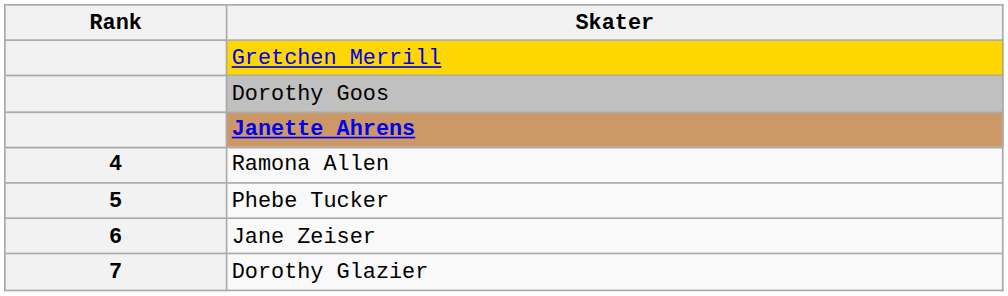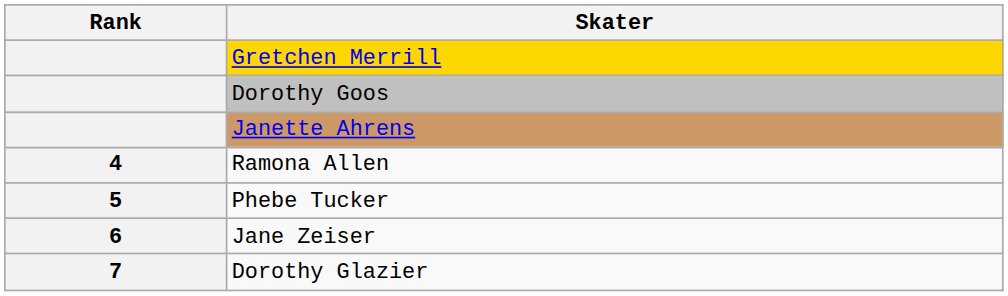(323, 129) bold -> (323, 129) normal
